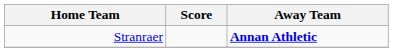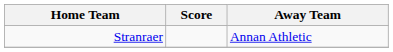(273, 36) bold -> (271, 36) normal
